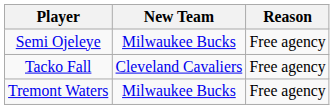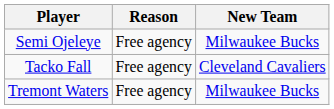columns swapped: (288, 16) <-> (179, 16)
